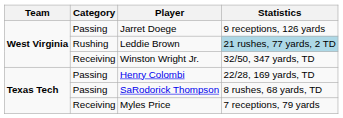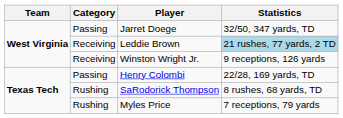(274, 28) 9 receptions, 126 yards -> (269, 28) 32/50, 347 yards, TD
(91, 43) Rushing -> (94, 43) Receiving
(269, 59) 32/50, 347 yards, TD -> (274, 59) 9 receptions, 126 yards
(90, 90) Passing -> (91, 90) Rushing
(94, 105) Receiving -> (91, 105) Rushing
